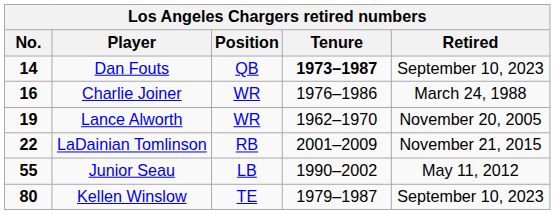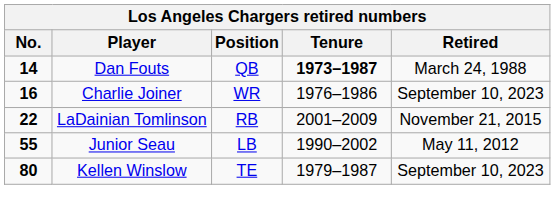(470, 68) September 10, 2023 -> (470, 68) March 24, 1988
(470, 94) March 24, 1988 -> (470, 94) September 10, 2023
- row: (132, 119)
